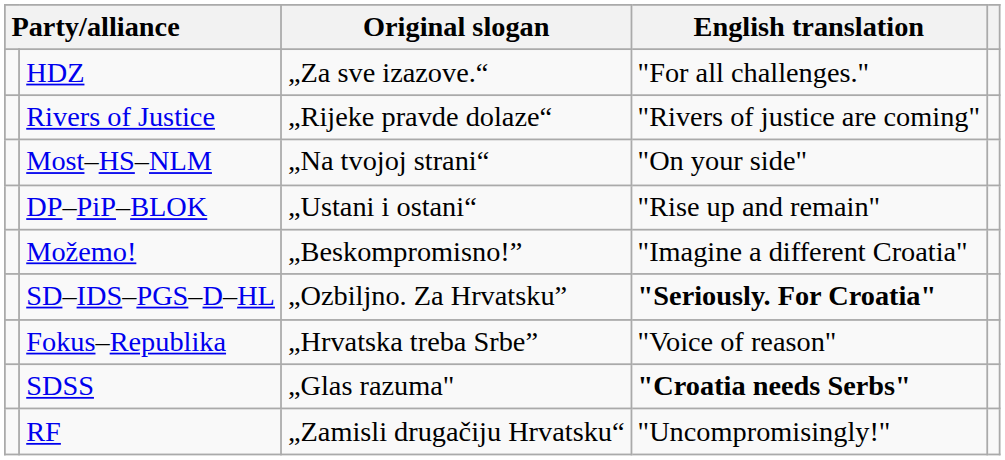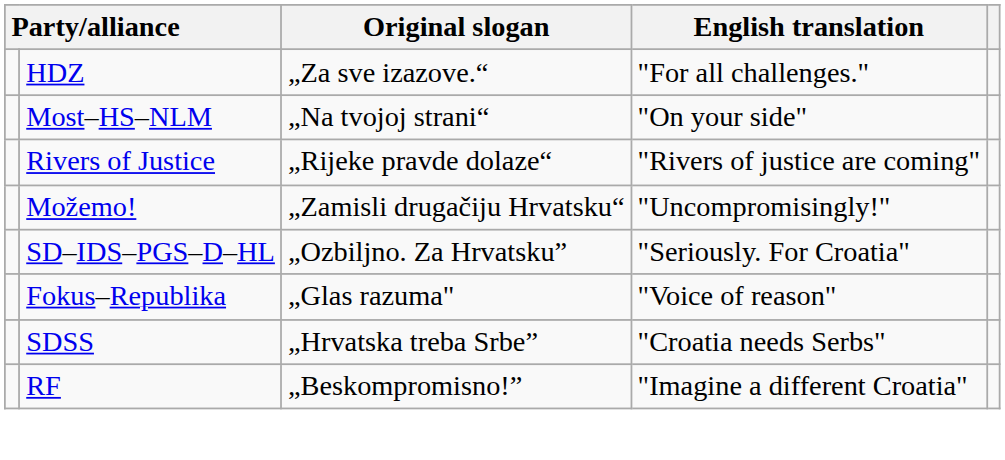rows swapped: (121, 116) <-> (119, 161)
- row: (117, 206)
(405, 251) „Beskompromisno!” -> (456, 206) „Zamisli drugačiju Hrvatsku“
(803, 251) "Imagine a different Croatia" -> (764, 206) "Uncompromisingly!"
(787, 296) bold -> (774, 251) normal
(413, 341) „Hrvatska treba Srbe” -> (371, 296) „Glas razuma"
(371, 386) „Glas razuma" -> (413, 341) „Hrvatska treba Srbe”
(774, 386) bold -> (762, 341) normal
(456, 431) „Zamisli drugačiju Hrvatsku“ -> (405, 386) „Beskompromisno!”
(764, 431) "Uncompromisingly!" -> (803, 386) "Imagine a different Croatia"
